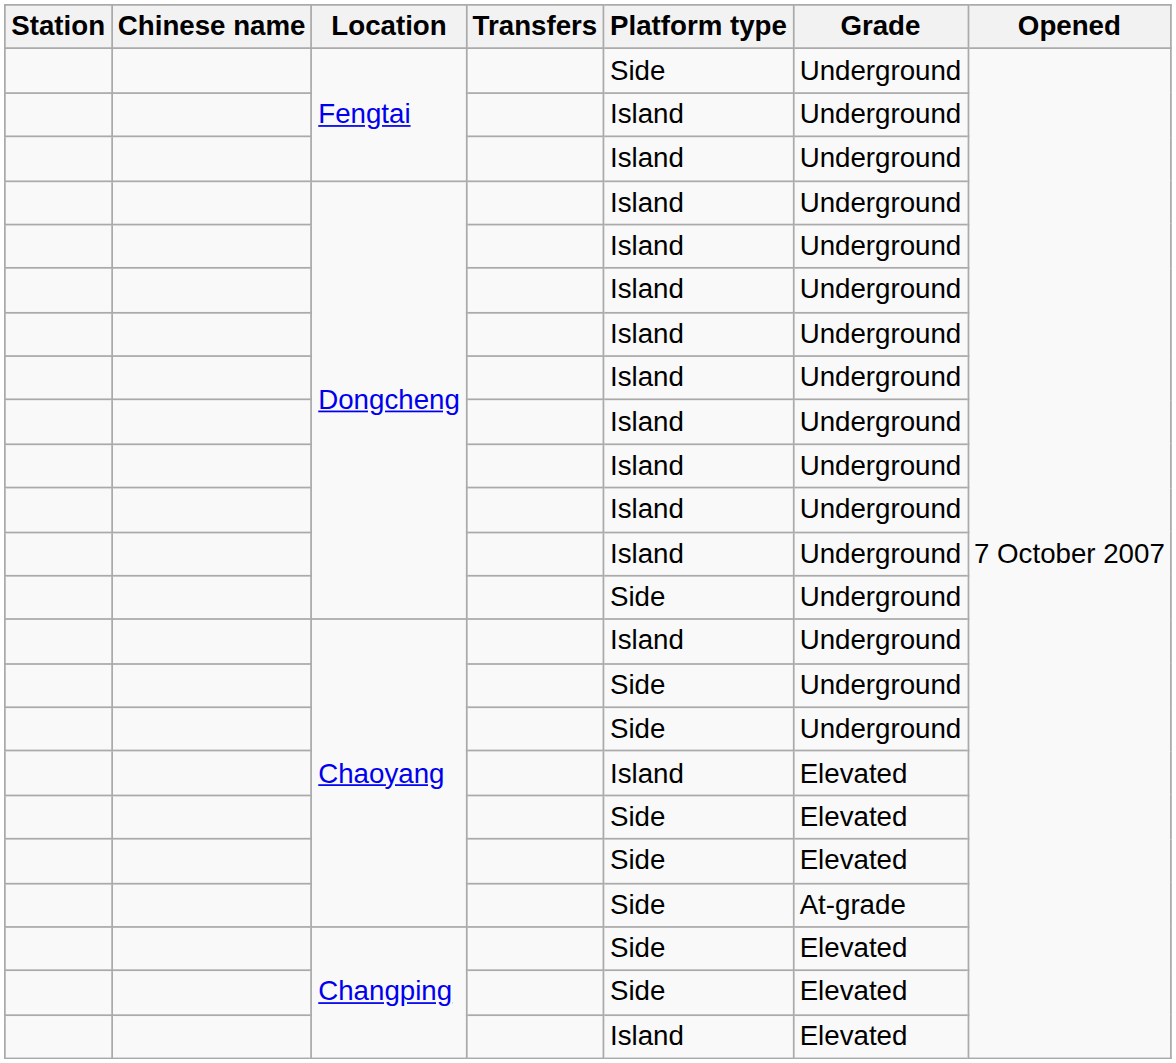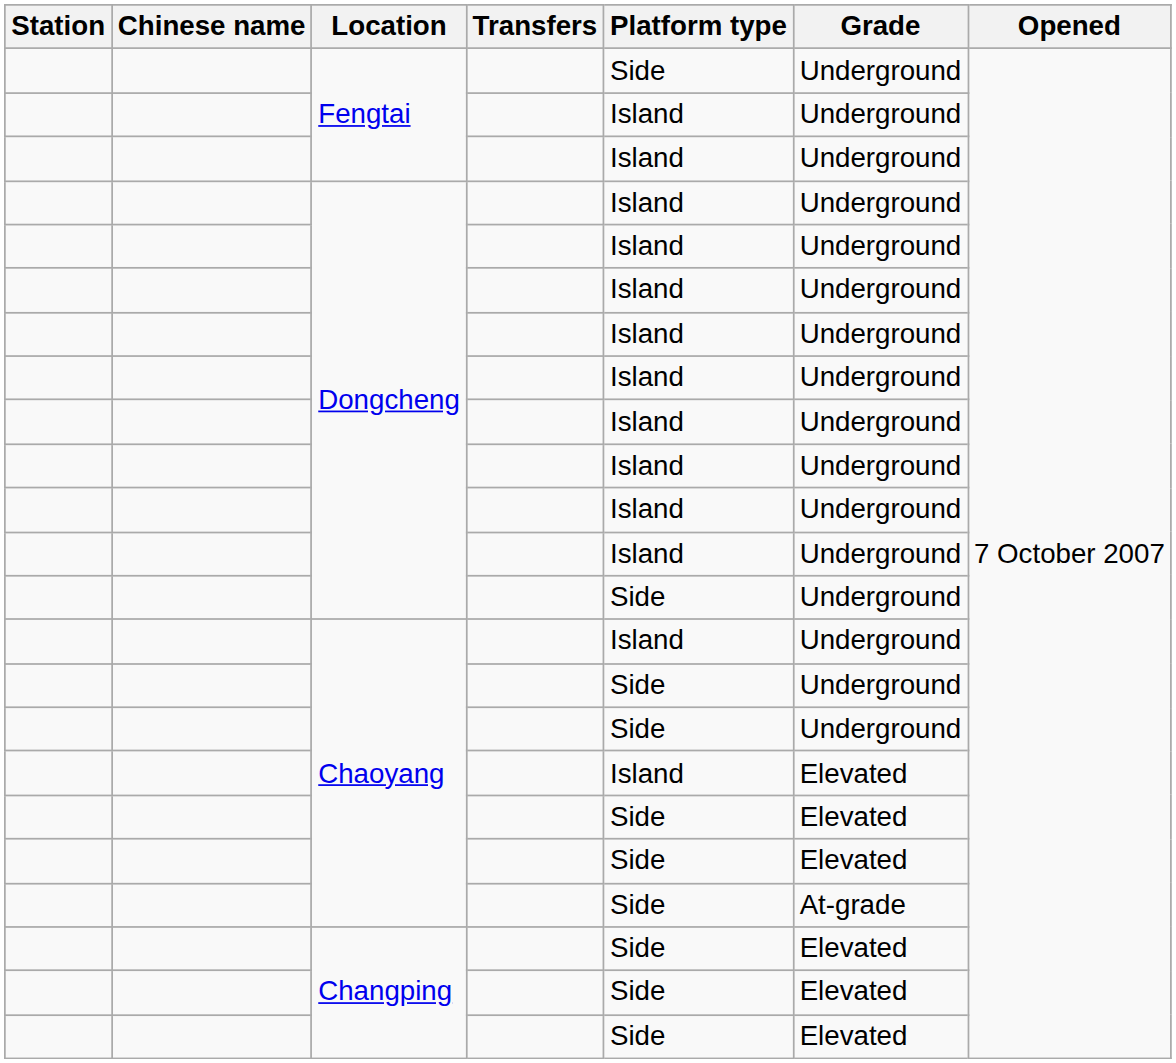(647, 1036) Island -> (638, 1036) Side
